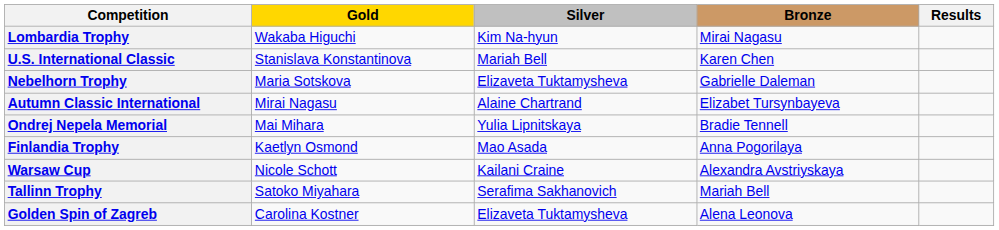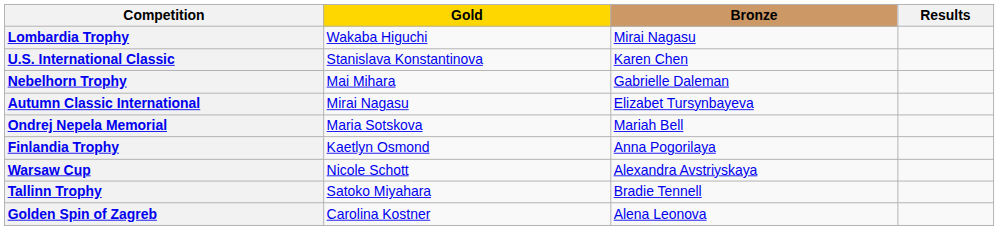- column: (585, 15)
(303, 81) Maria Sotskova -> (361, 81) Mai Mihara
(289, 125) Mai Mihara -> (375, 125) Maria Sotskova
(744, 125) Bradie Tennell -> (649, 125) Mariah Bell
(735, 192) Mariah Bell -> (658, 192) Bradie Tennell
